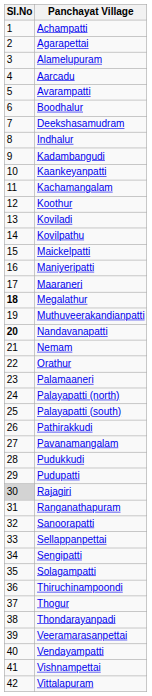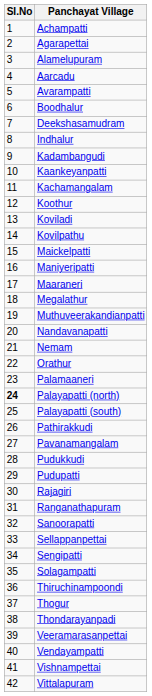(12, 300) bold -> (12, 300) normal
(12, 332) bold -> (12, 332) normal
(12, 396) normal -> (12, 396) bold
(12, 492) lightgrey background -> (12, 492) no background
